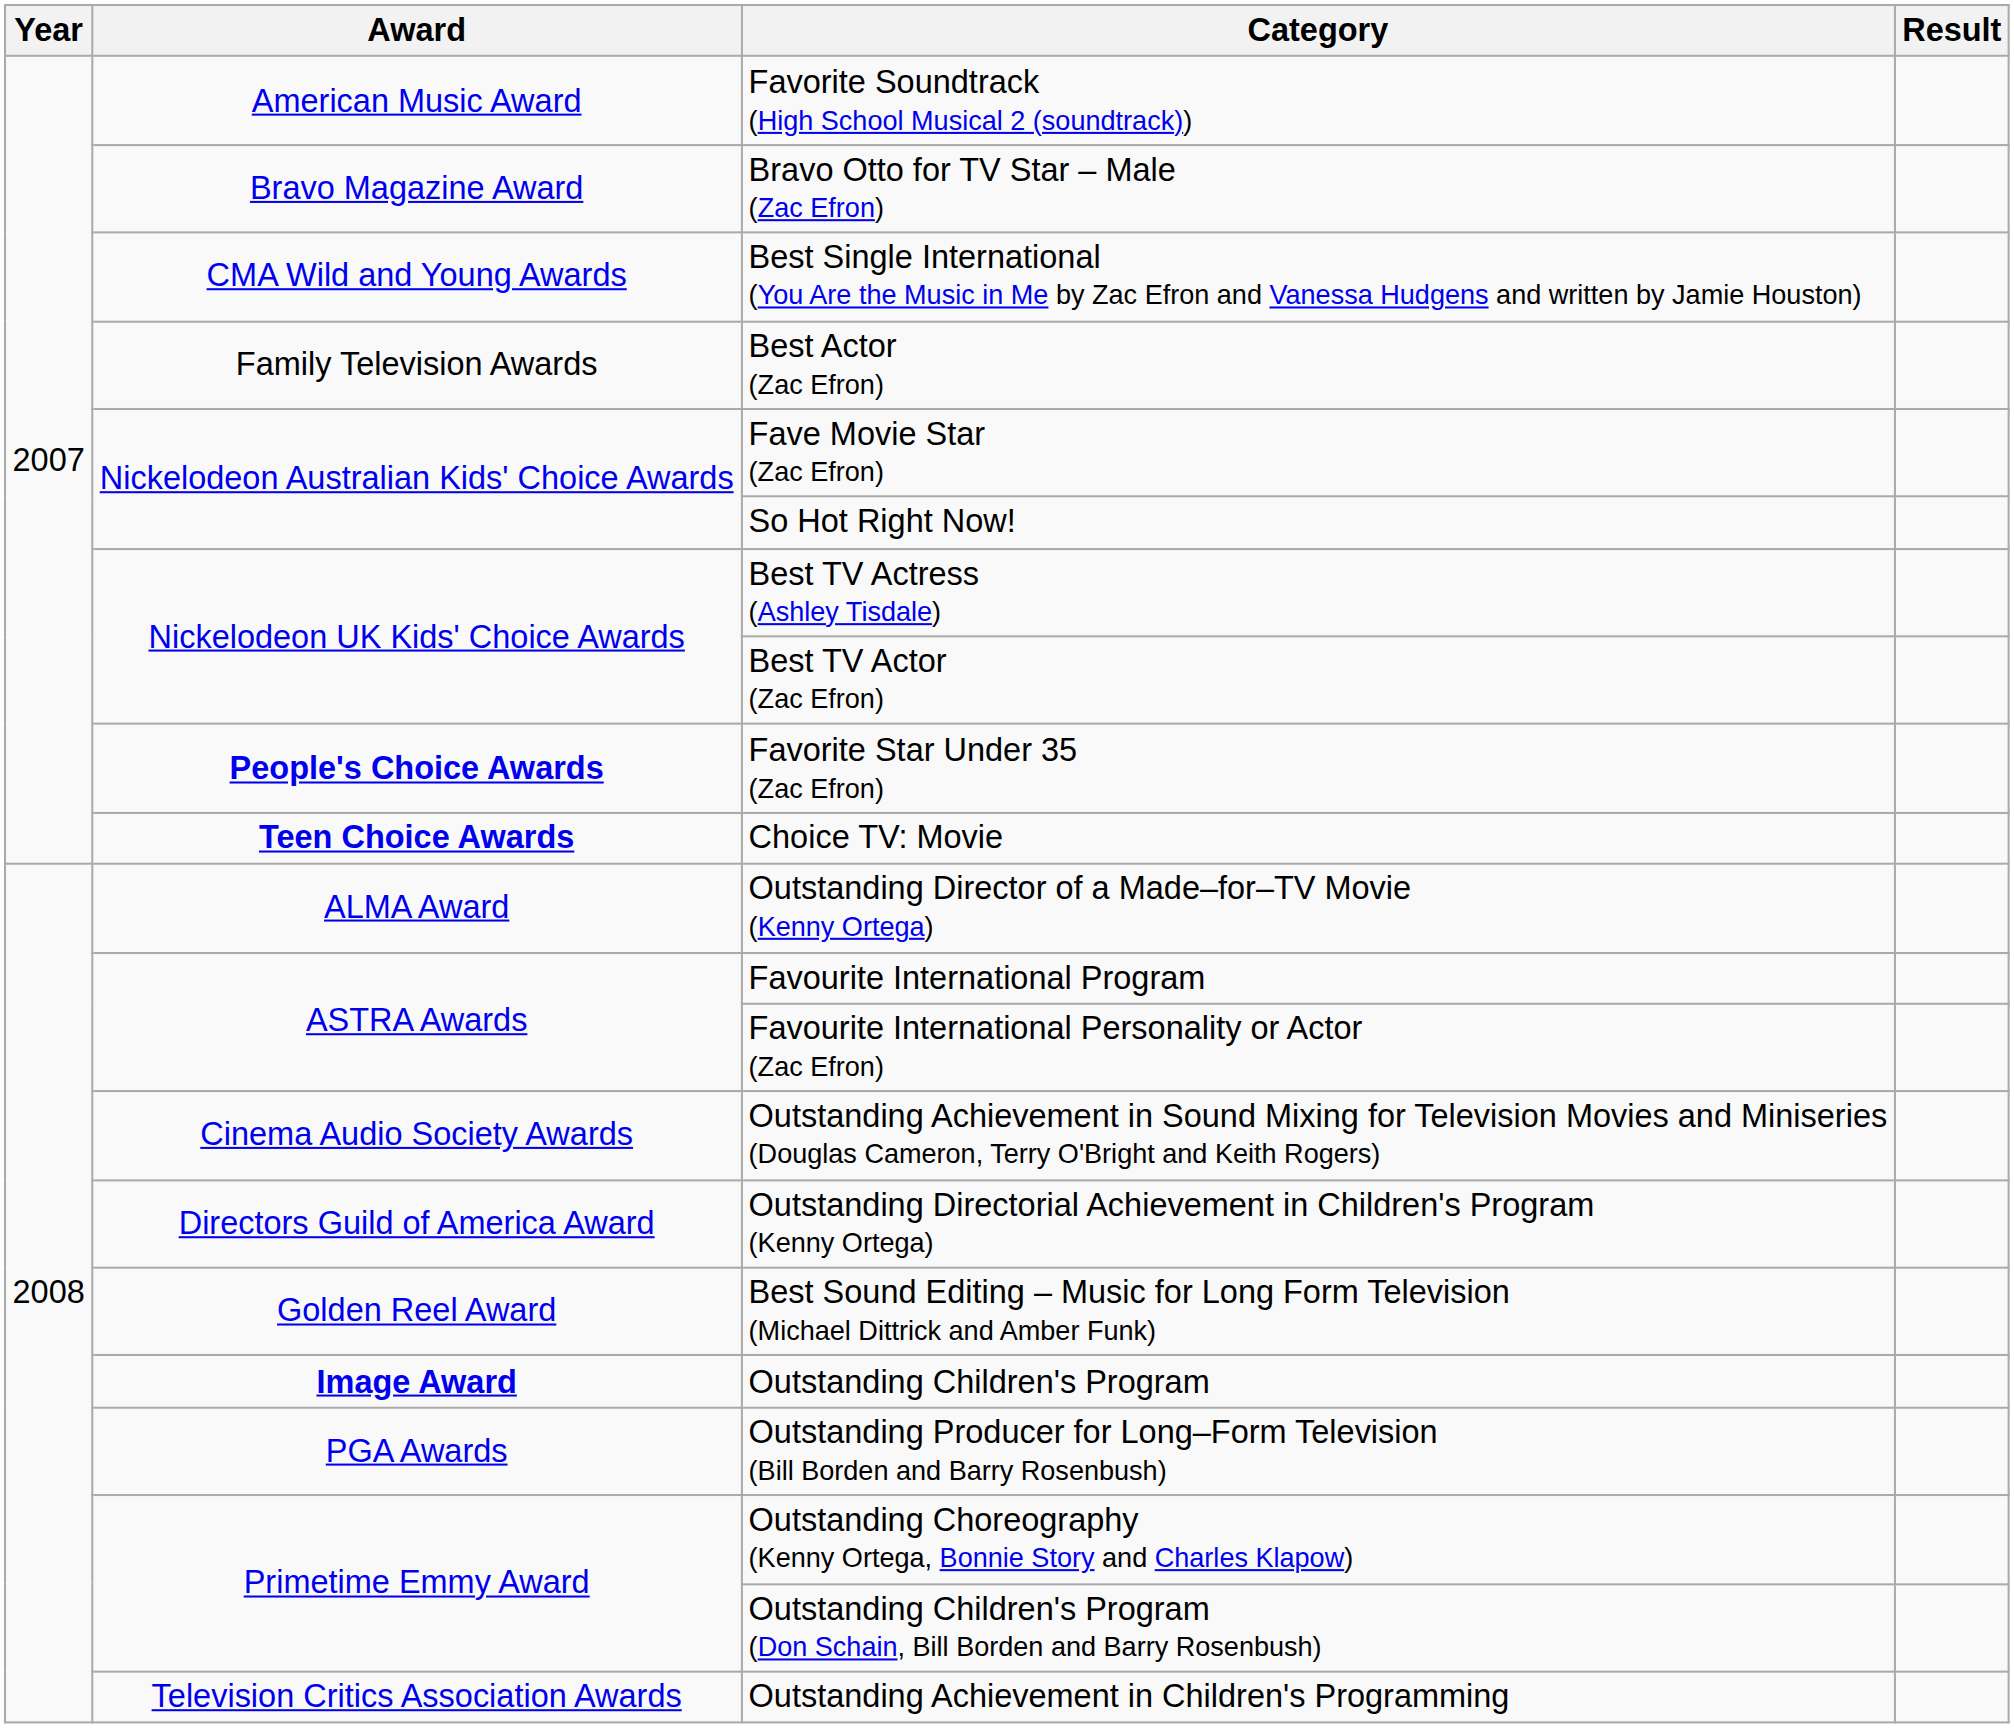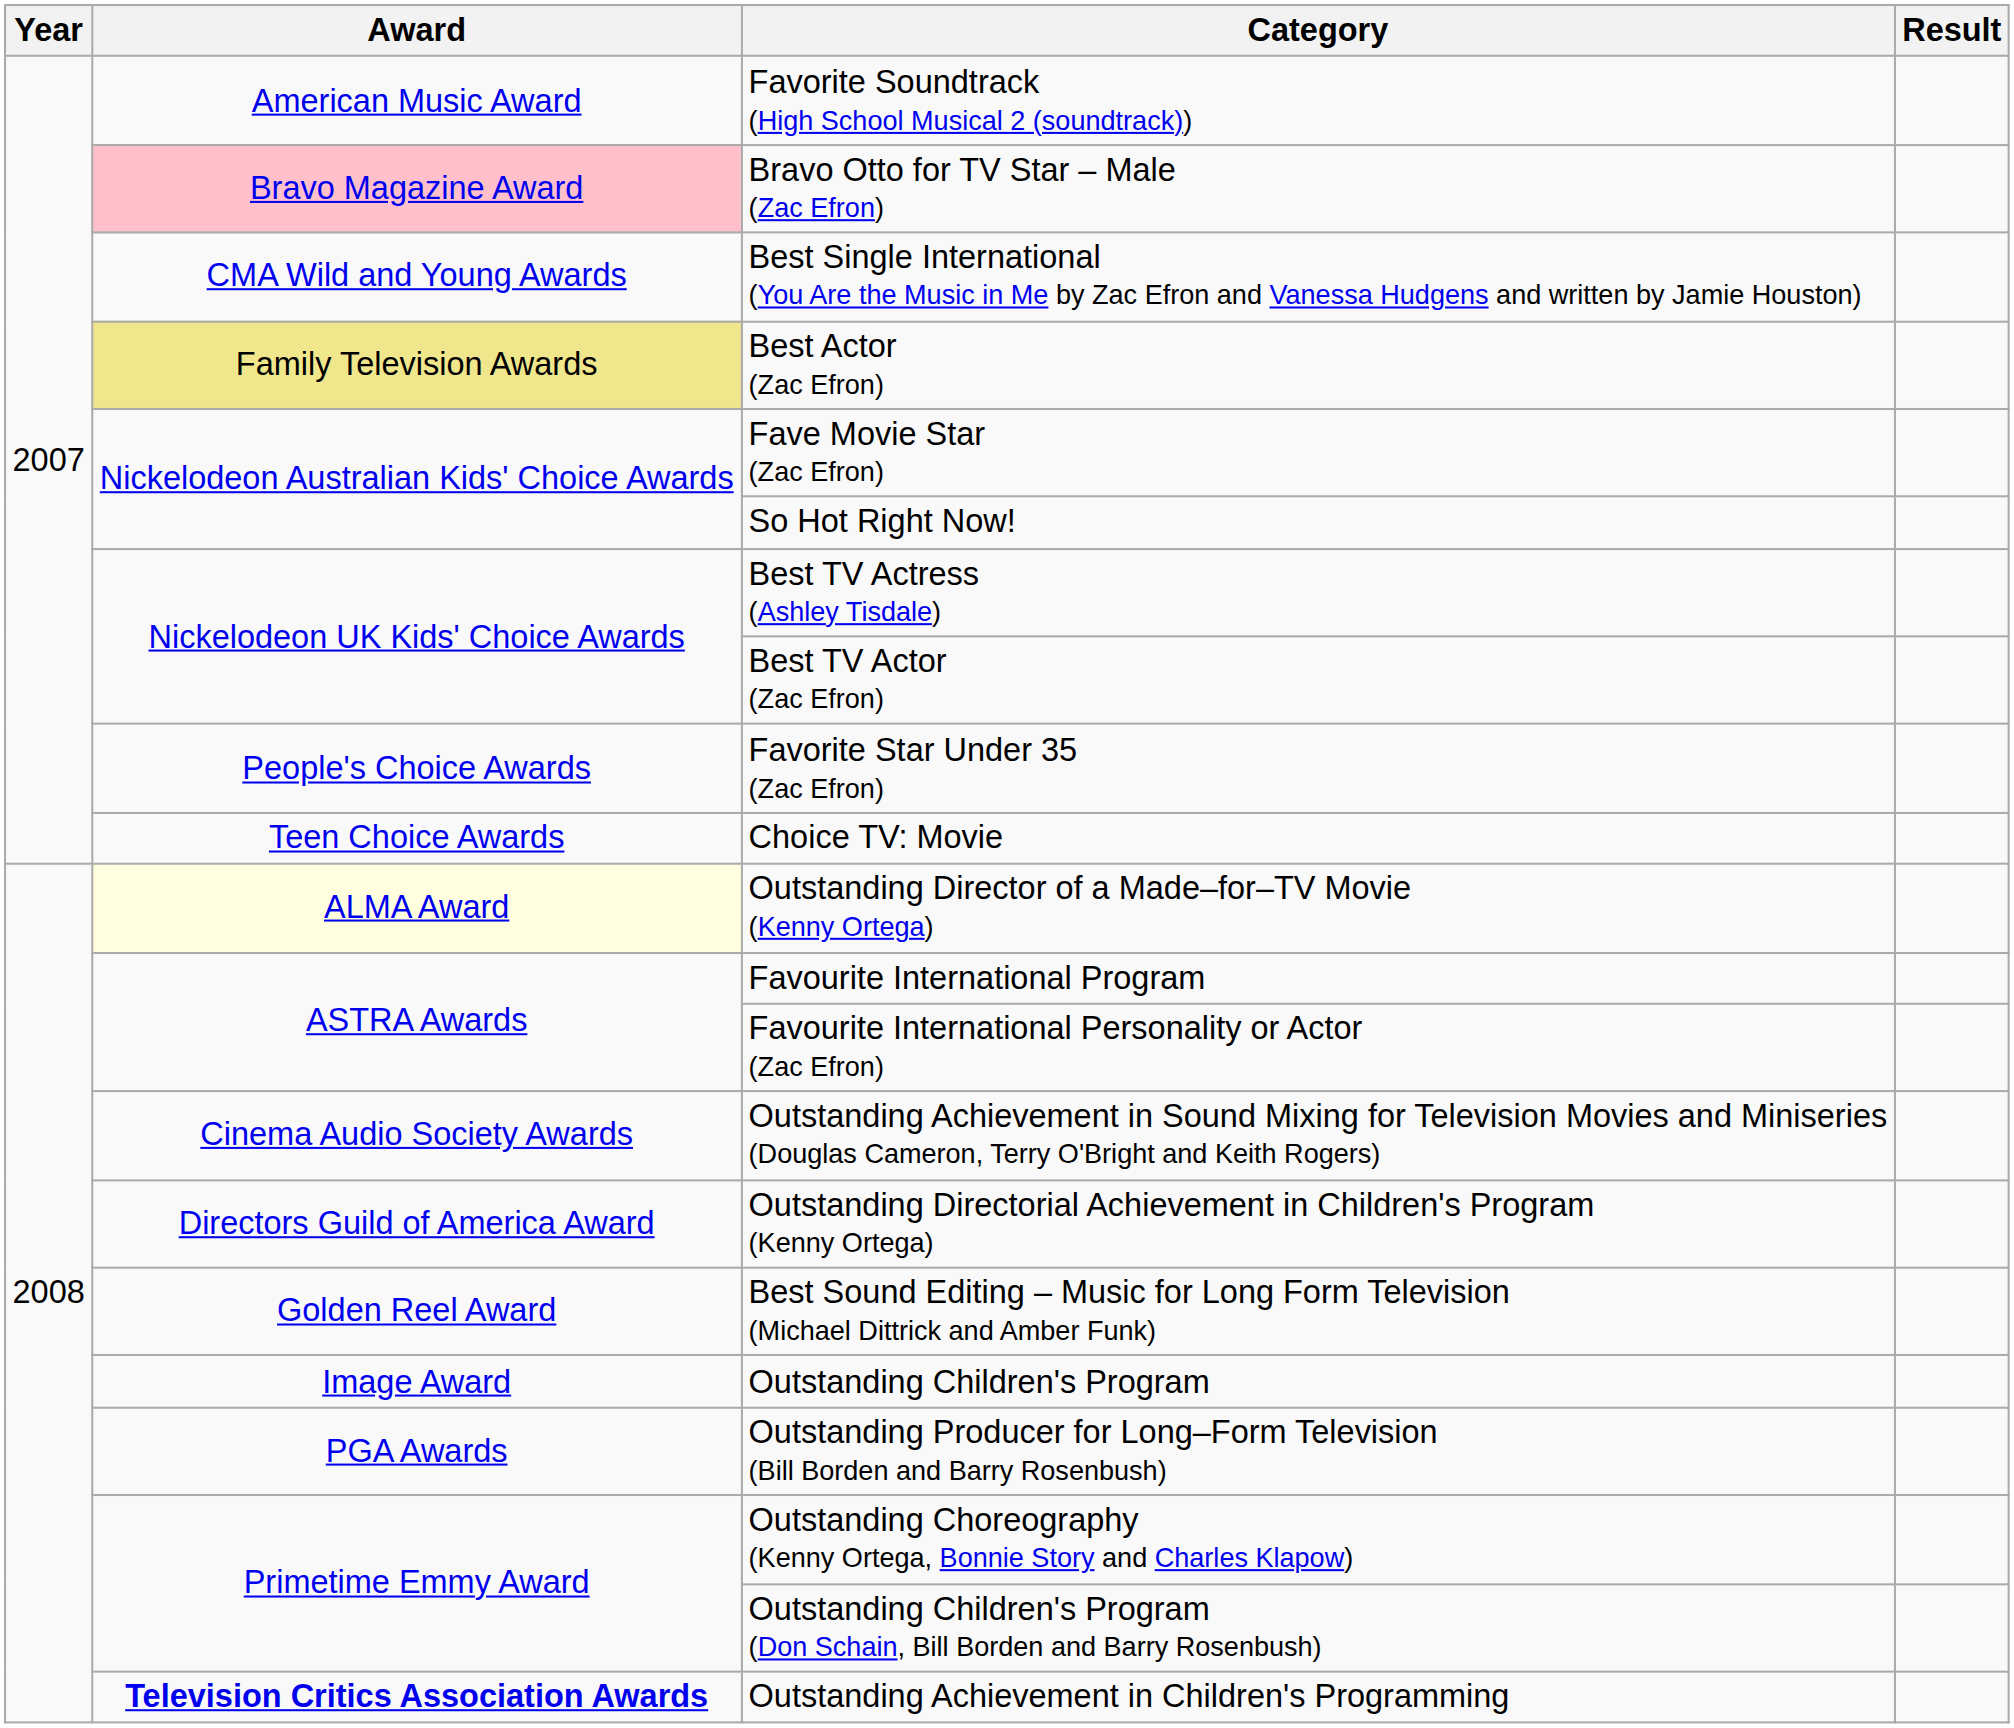(417, 188) no background -> (417, 188) pink background
(417, 364) no background -> (417, 364) khaki background
(417, 767) bold -> (417, 767) normal
(417, 837) bold -> (417, 837) normal
(417, 907) no background -> (417, 907) lightyellow background
(417, 1380) bold -> (417, 1380) normal
(417, 1696) normal -> (417, 1696) bold
